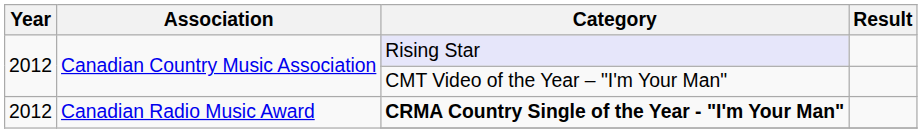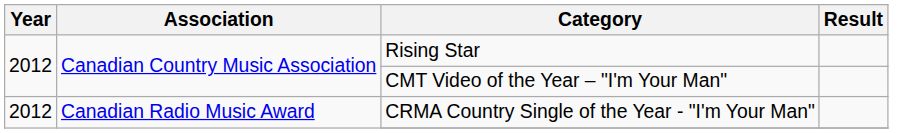(433, 50) lavender background -> (433, 50) no background
(615, 111) bold -> (600, 111) normal
